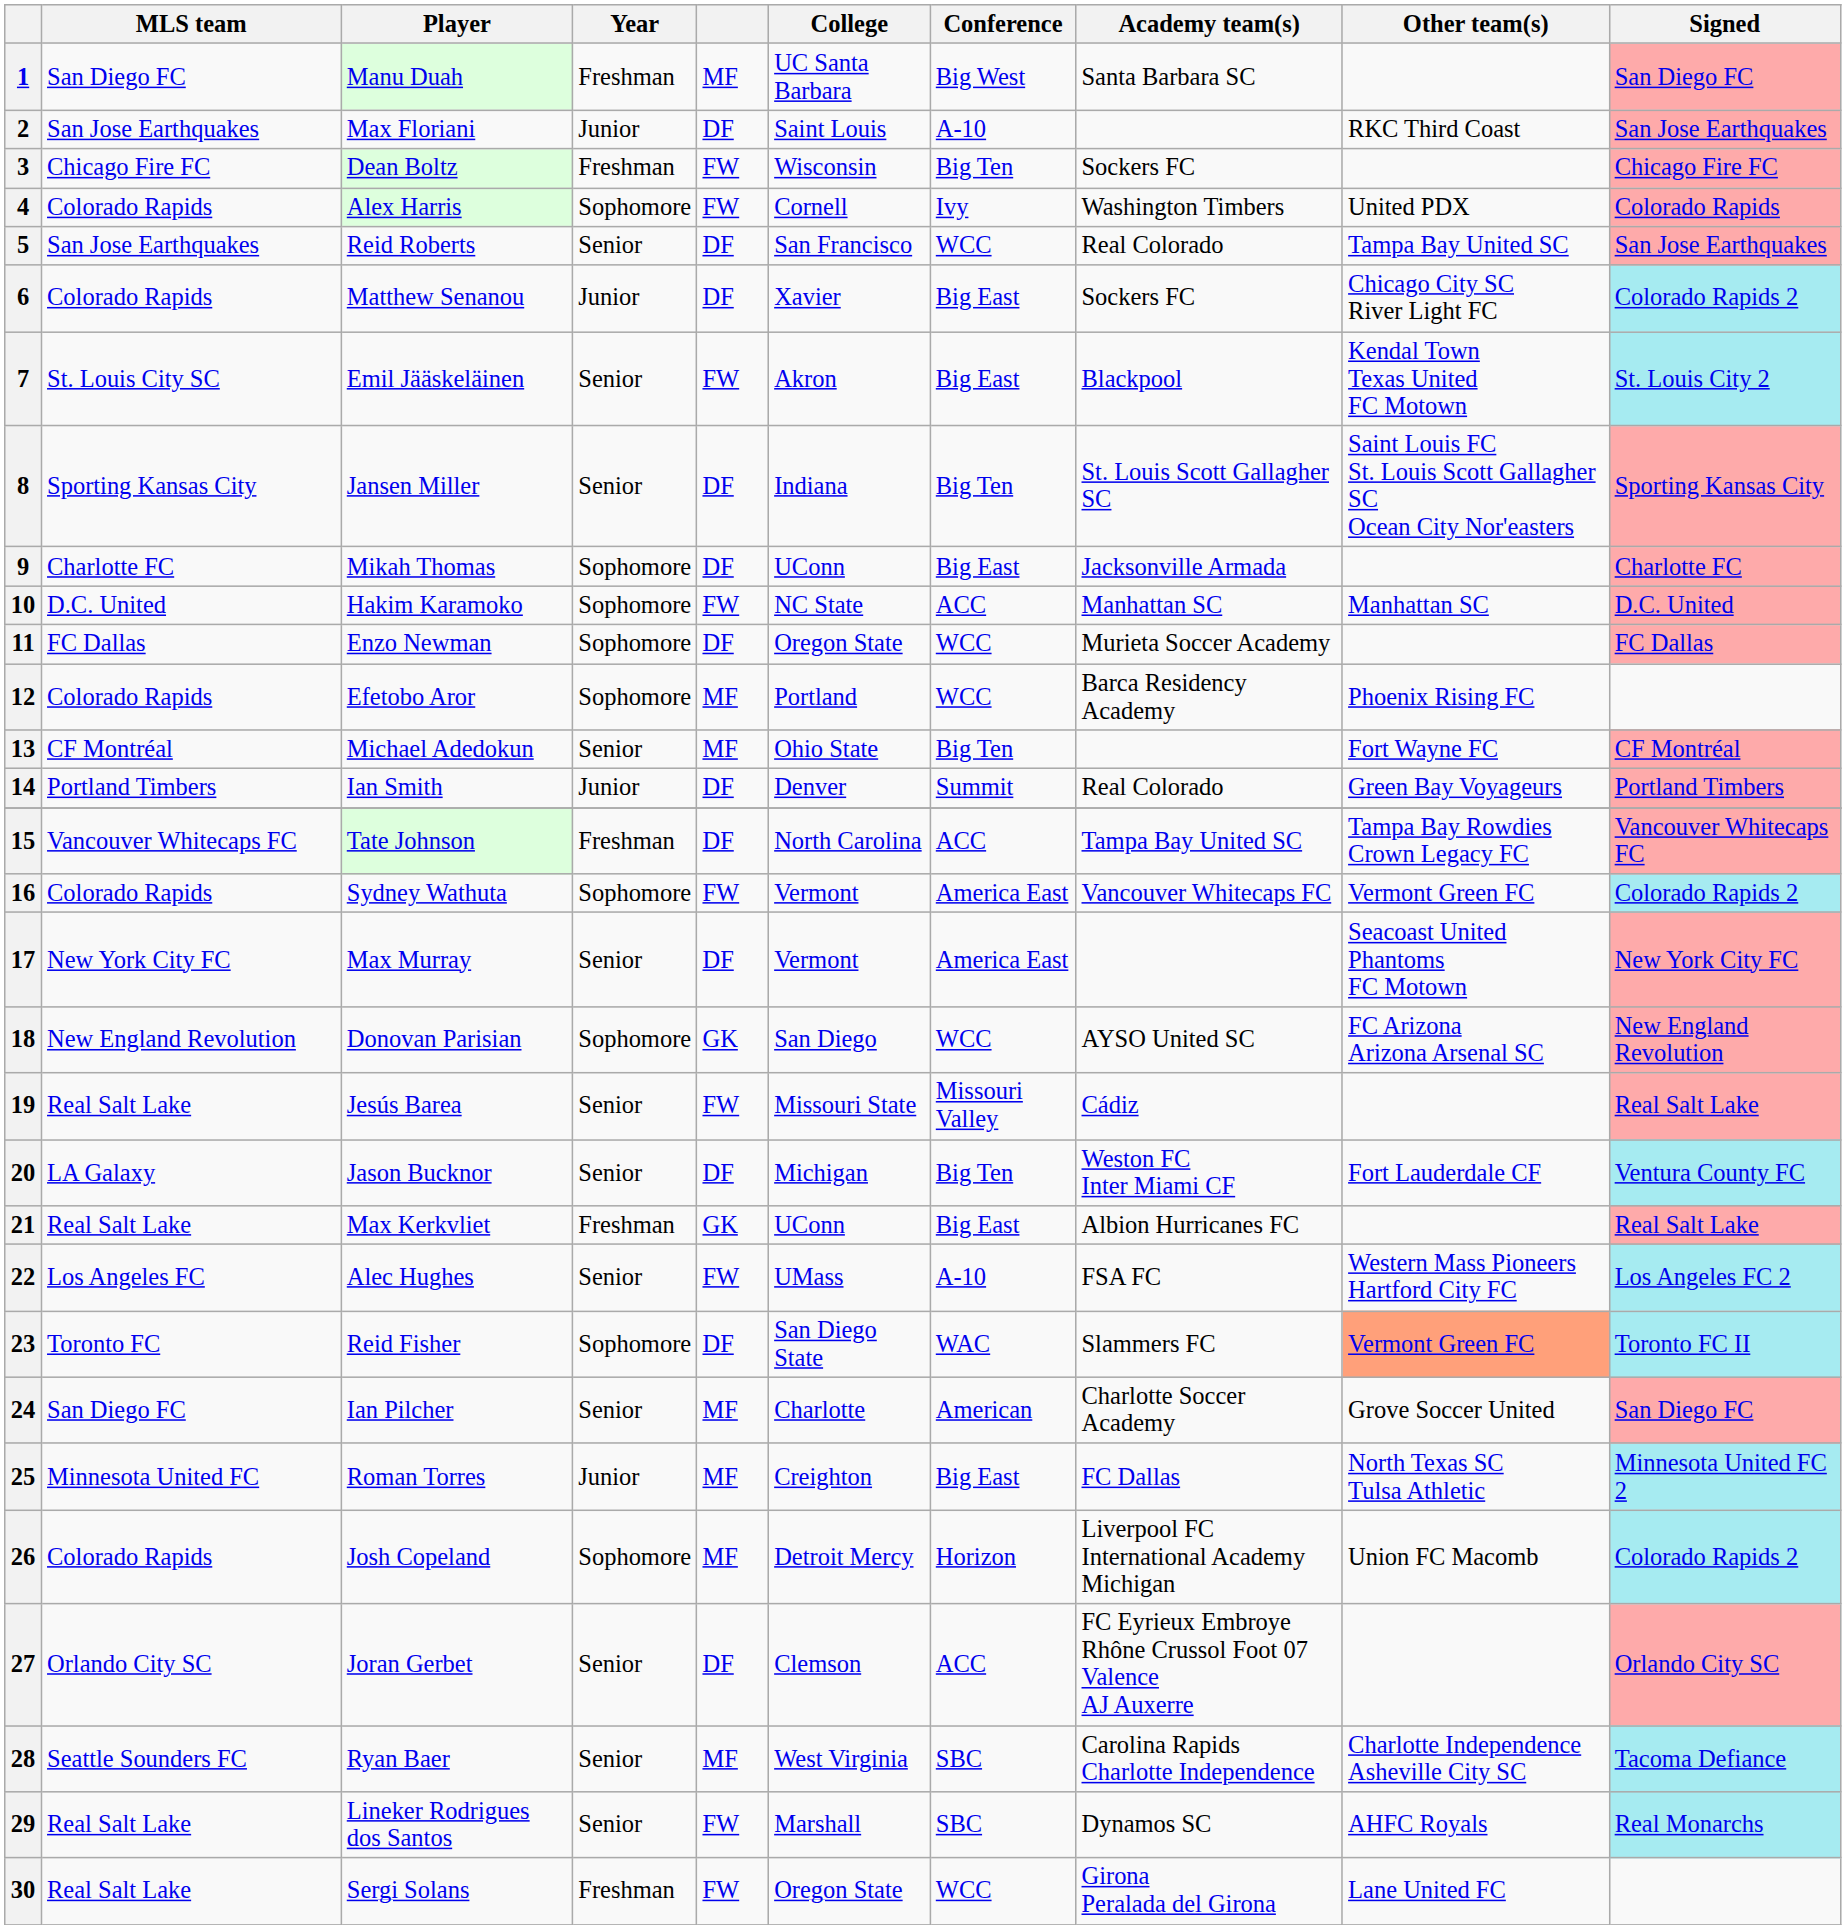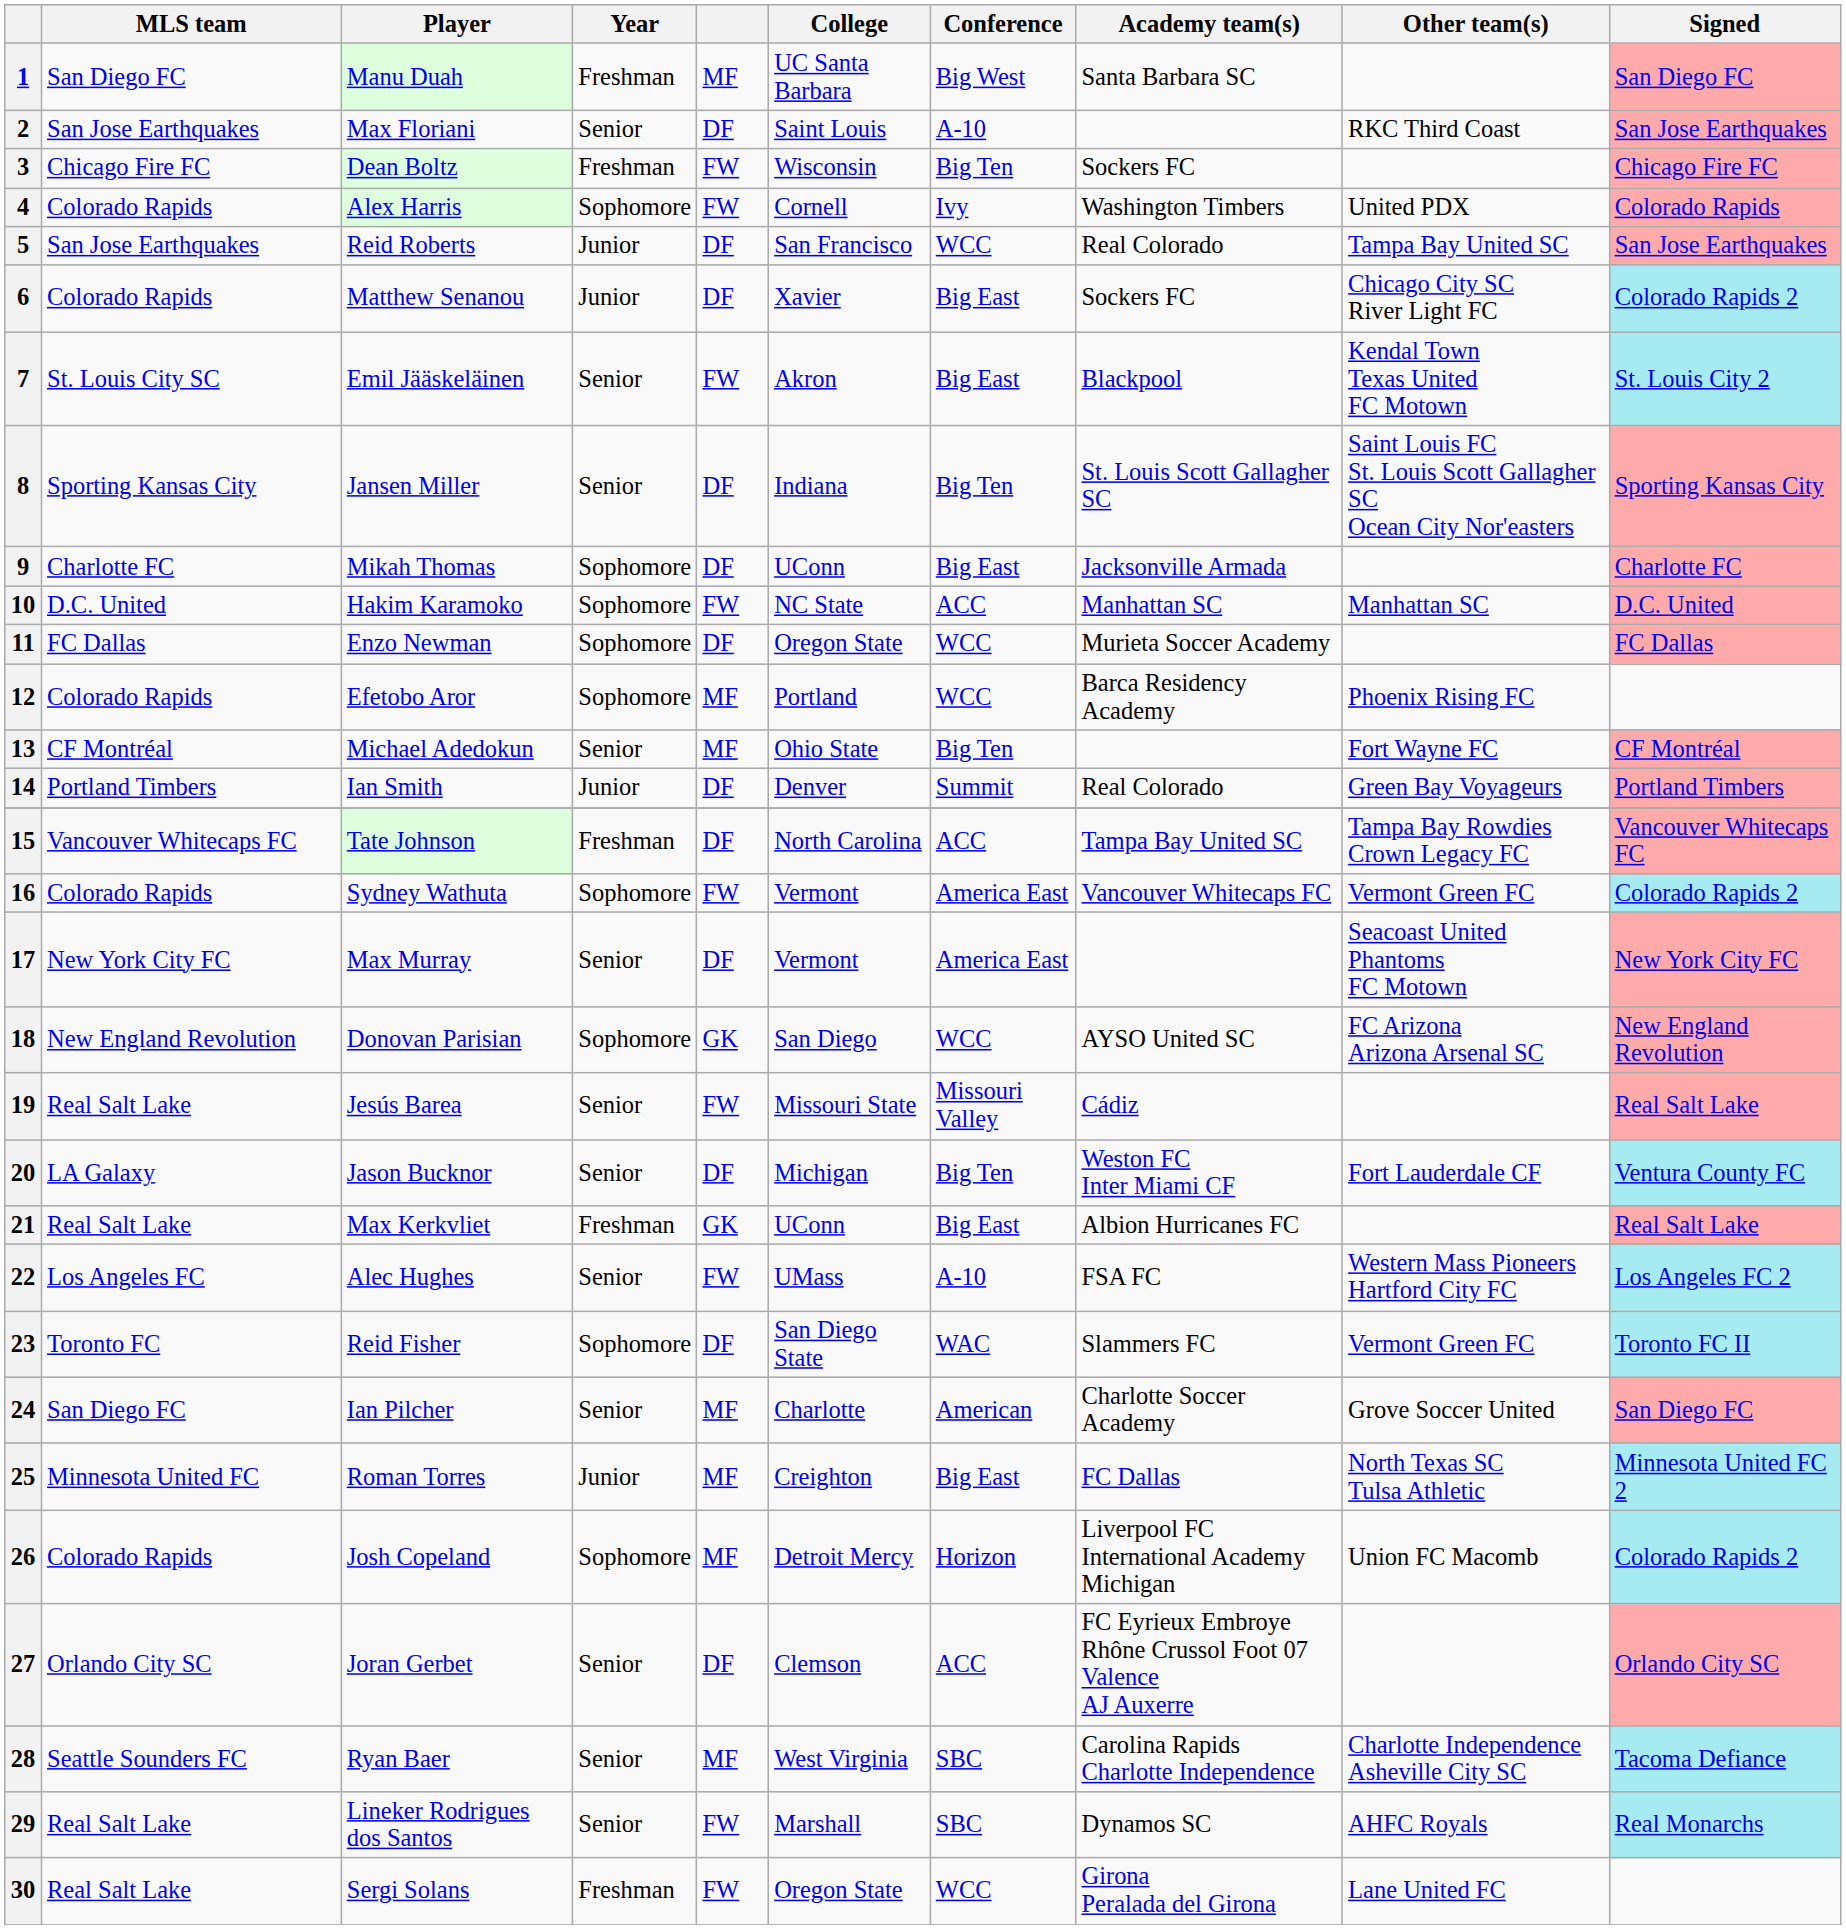(609, 129) Junior -> (610, 129) Senior
(610, 245) Senior -> (609, 245) Junior
(1441, 1343) lightsalmon background -> (1441, 1343) no background
